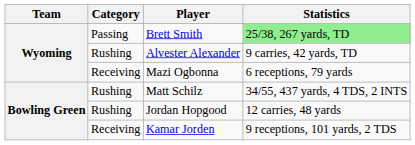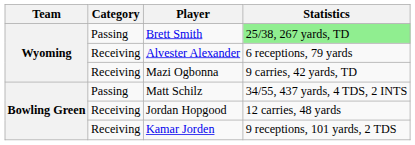(111, 52) Rushing -> (116, 52) Receiving
(301, 52) 9 carries, 42 yards, TD -> (299, 52) 6 receptions, 79 yards
(299, 72) 6 receptions, 79 yards -> (301, 72) 9 carries, 42 yards, TD
(111, 91) Rushing -> (110, 91) Passing
(111, 110) Rushing -> (116, 110) Receiving
